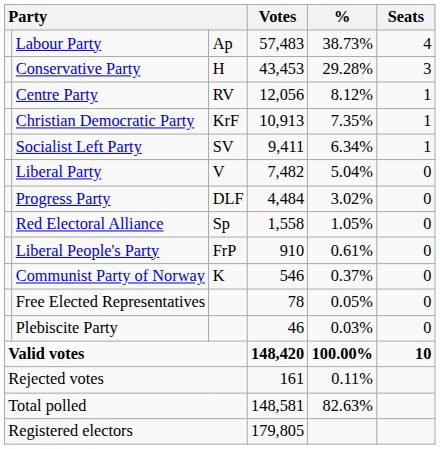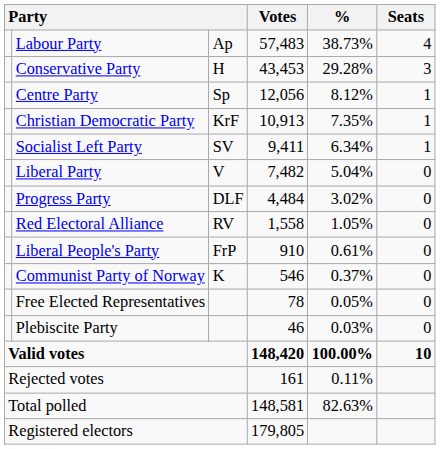(223, 95) RV -> (221, 95) Sp
(221, 224) Sp -> (223, 224) RV
